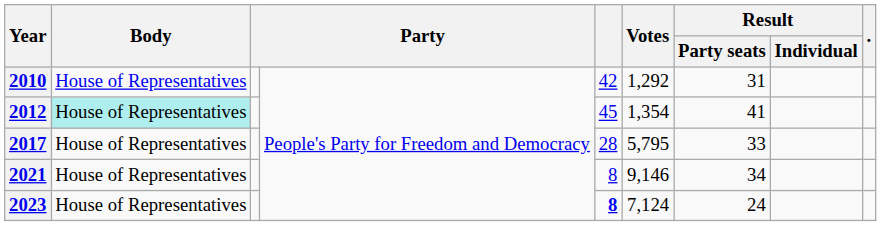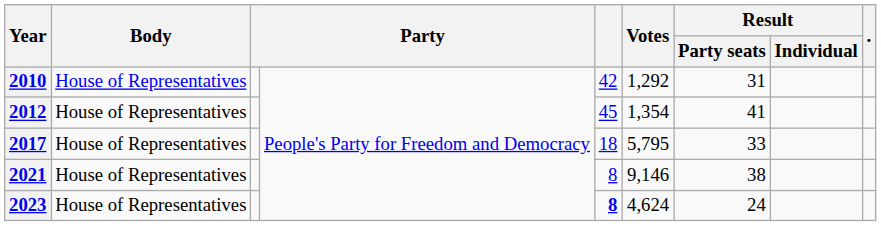(151, 112) paleturquoise background -> (151, 112) no background
(608, 143) 28 -> (608, 143) 18
(756, 174) 34 -> (756, 174) 38
(648, 205) 7,124 -> (648, 205) 4,624
